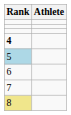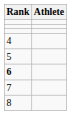(9, 41) bold -> (9, 41) normal
(9, 56) lightblue background -> (9, 56) no background
(9, 72) normal -> (9, 72) bold
(9, 103) khaki background -> (9, 103) no background
